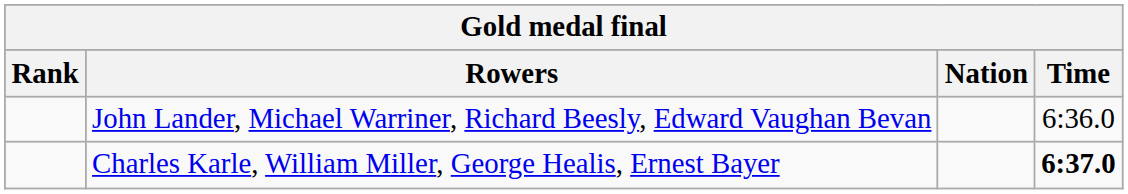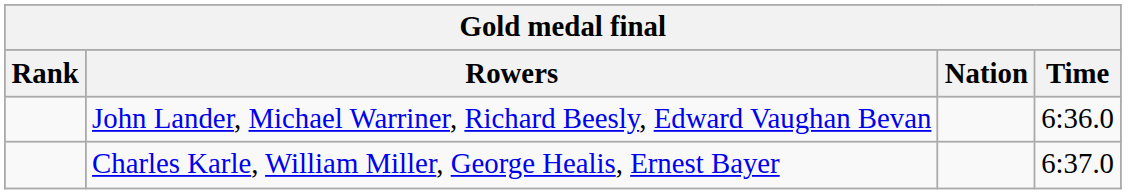(1078, 164) bold -> (1078, 164) normal
